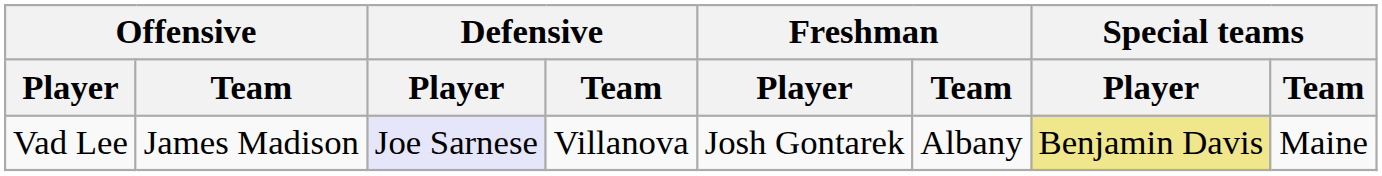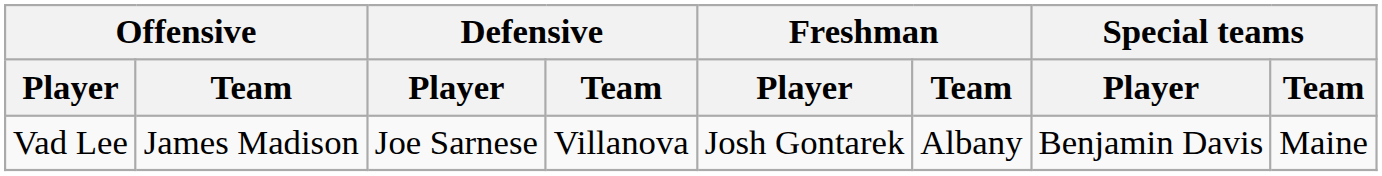(456, 142) lavender background -> (456, 142) no background
(1151, 142) khaki background -> (1151, 142) no background
